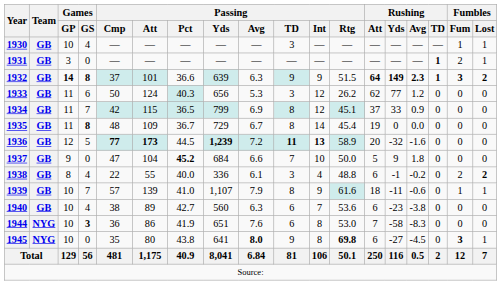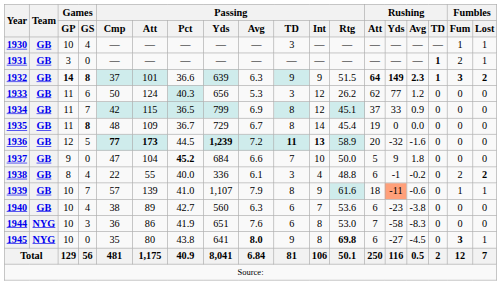(396, 191) no background -> (396, 191) lightsalmon background
(88, 223) bold -> (88, 223) normal
